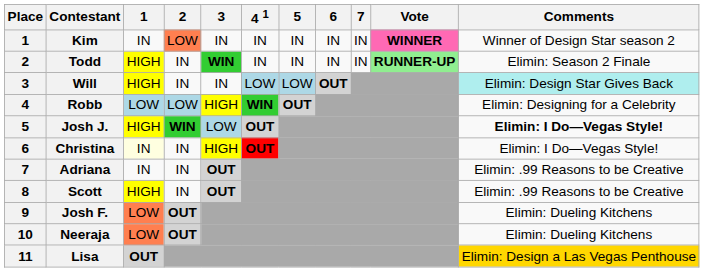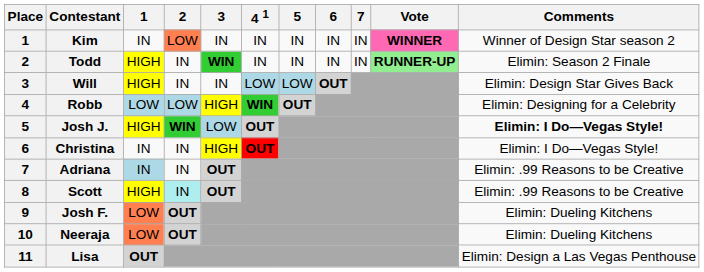(579, 83) paleturquoise background -> (579, 83) no background
(144, 148) lightyellow background -> (144, 148) no background
(144, 169) no background -> (144, 169) lightblue background
(182, 191) no background -> (182, 191) paleturquoise background
(579, 256) gold background -> (579, 256) no background
